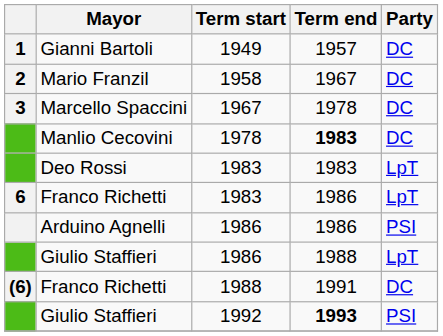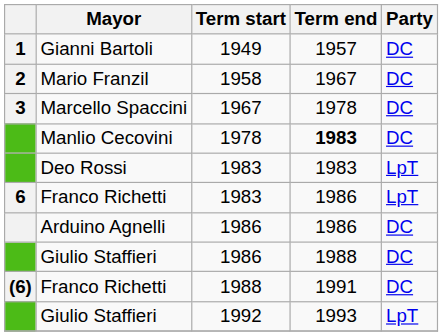(401, 227) PSI -> (400, 227) DC
(402, 256) LpT -> (400, 256) DC
(336, 316) bold -> (336, 316) normal
(401, 316) PSI -> (402, 316) LpT
